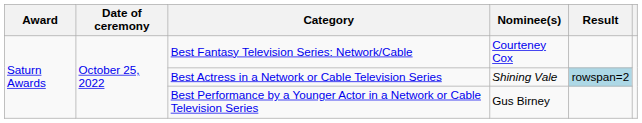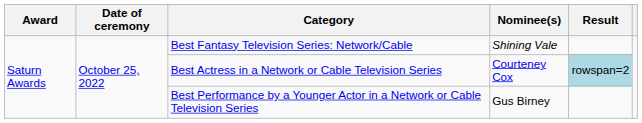(519, 51) Courteney Cox -> (525, 45) Shining Vale
(525, 77) Shining Vale -> (519, 70) Courteney Cox
